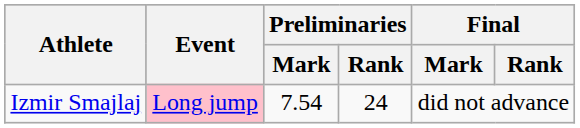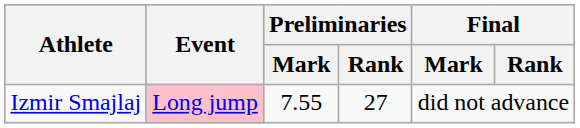(301, 103) 7.54 -> (301, 103) 7.55
(376, 103) 24 -> (376, 103) 27
